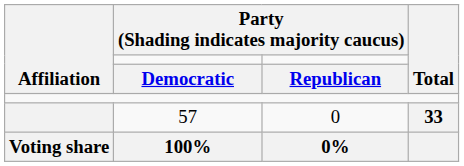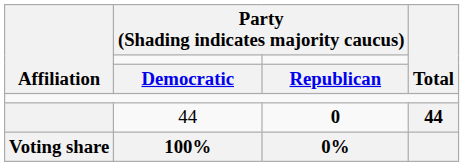(188, 117) 57 -> (188, 117) 44
(335, 117) normal -> (335, 117) bold
(434, 117) 33 -> (434, 117) 44
